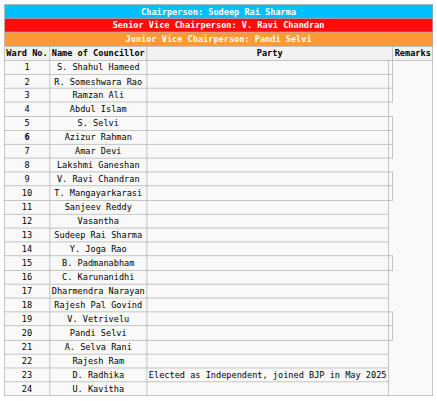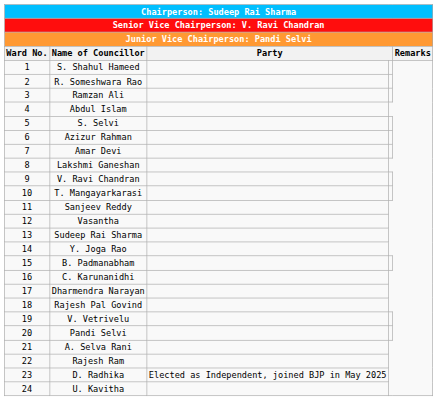(27, 137) bold -> (27, 137) normal
